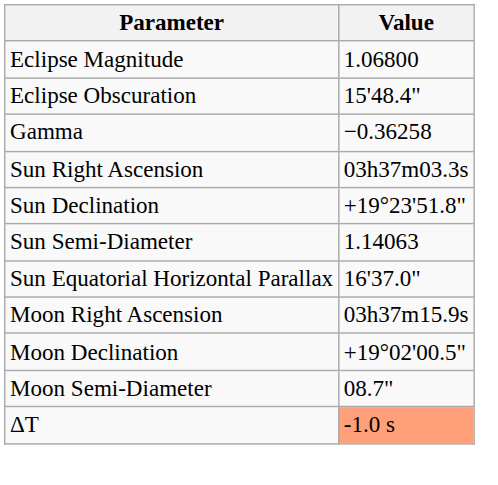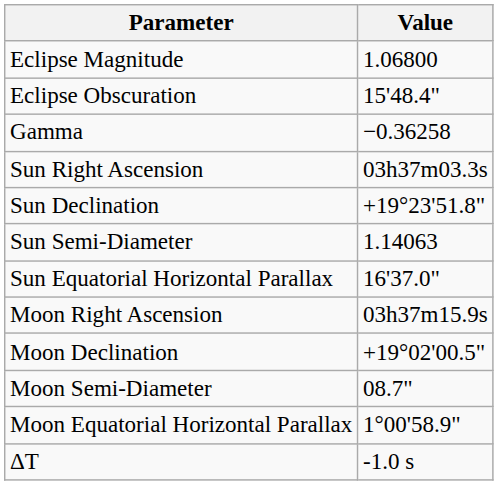+ row: (181, 424)
(369, 424) lightsalmon background -> (389, 461) no background
